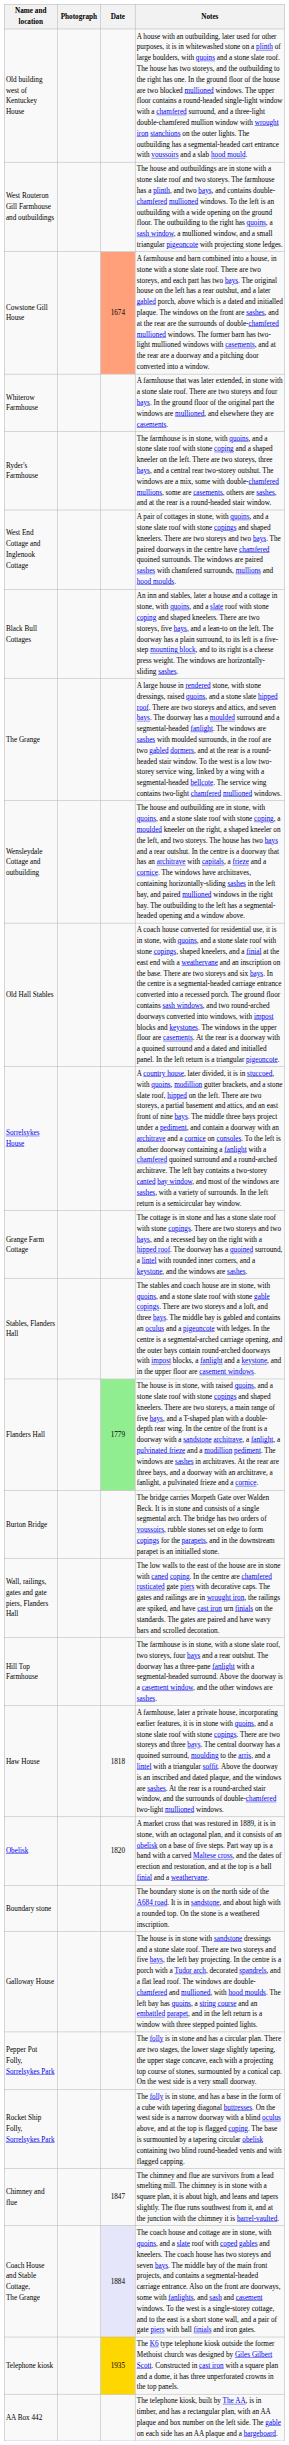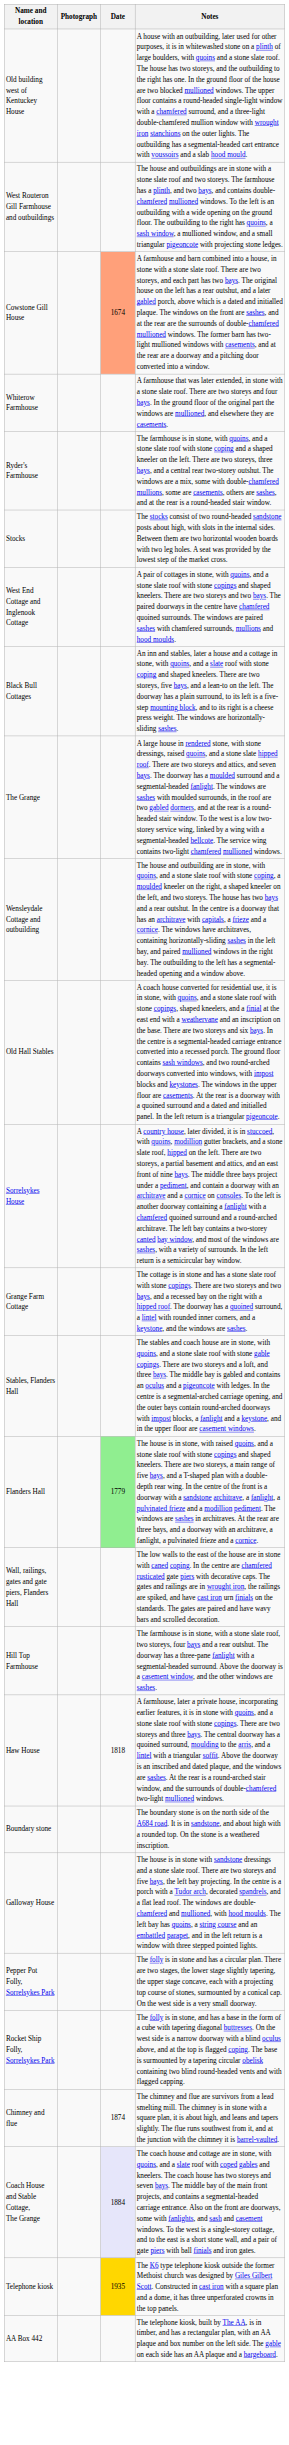+ row: (15, 539)
- row: (27, 1524)
- row: (17, 1851)
(118, 2197) 1847 -> (118, 2118) 1874
